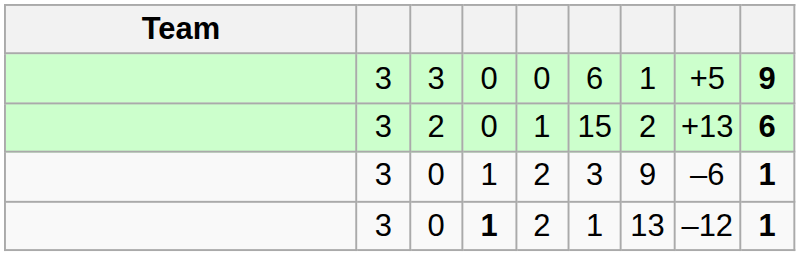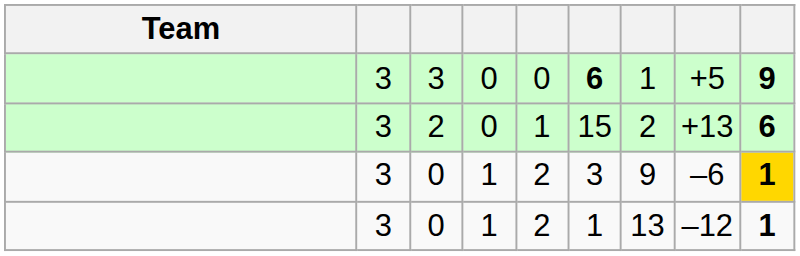(595, 77) normal -> (595, 77) bold
(767, 175) no background -> (767, 175) gold background
(489, 224) bold -> (489, 224) normal
